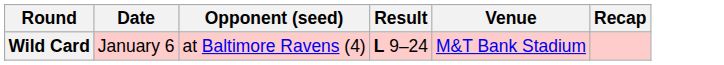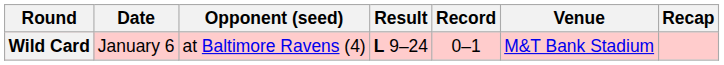+ column: (466, 18)
